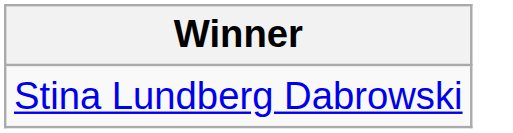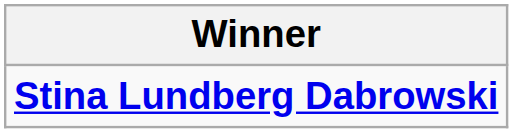(238, 95) normal -> (256, 95) bold
